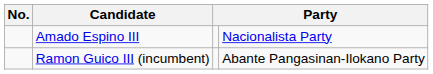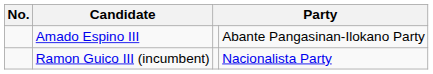(277, 36) Nacionalista Party -> (323, 36) Abante Pangasinan-Ilokano Party
(323, 58) Abante Pangasinan-Ilokano Party -> (277, 58) Nacionalista Party
